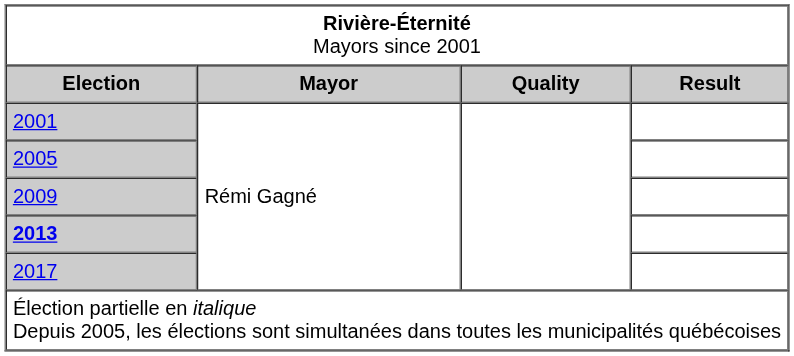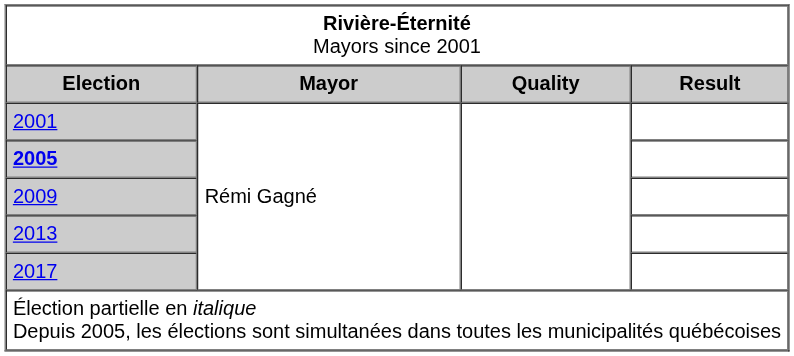(35, 158) normal -> (35, 158) bold
(35, 233) bold -> (35, 233) normal
